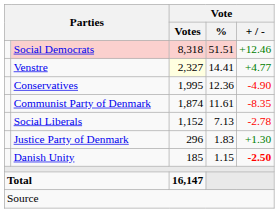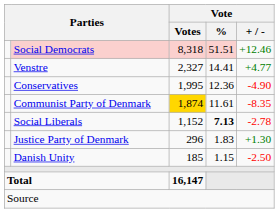(190, 67) lightyellow background -> (190, 67) no background
(190, 103) no background -> (190, 103) gold background
(224, 121) normal -> (224, 121) bold
(259, 157) bold -> (259, 157) normal
